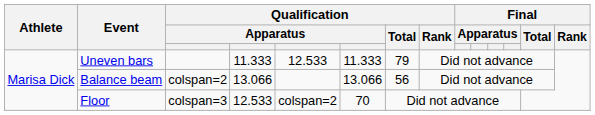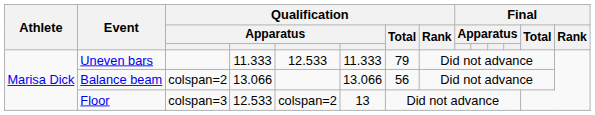(363, 101) 70 -> (363, 101) 13
